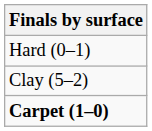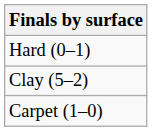(59, 111) bold -> (56, 111) normal
